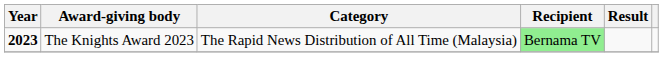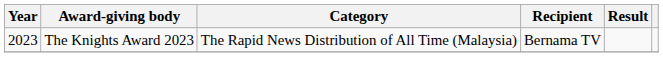(23, 39) bold -> (23, 39) normal
(562, 39) lightgreen background -> (562, 39) no background
